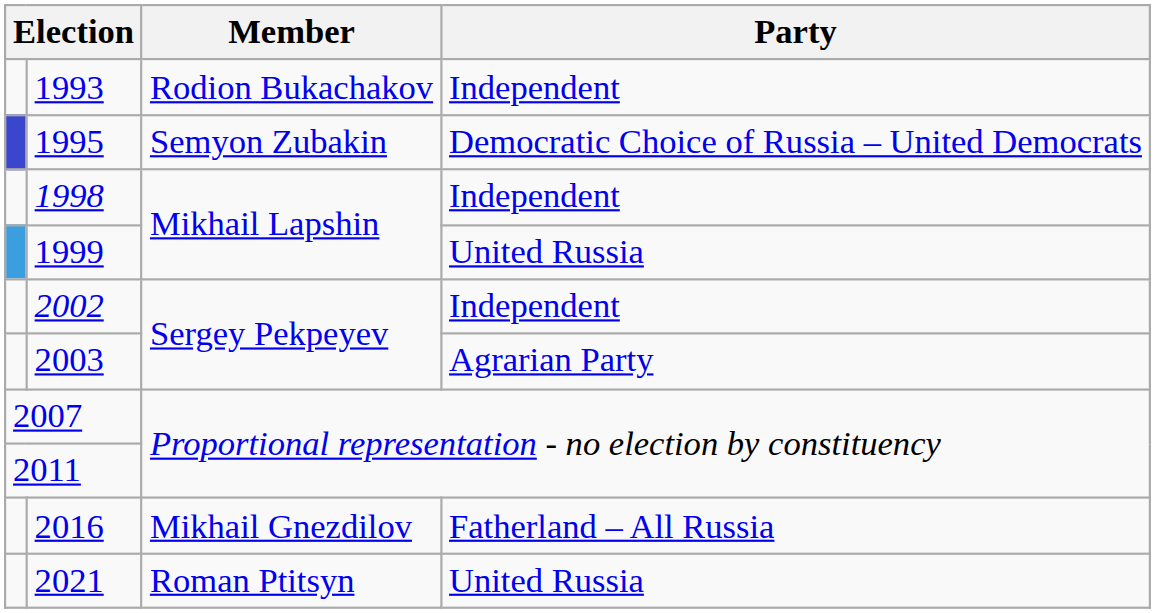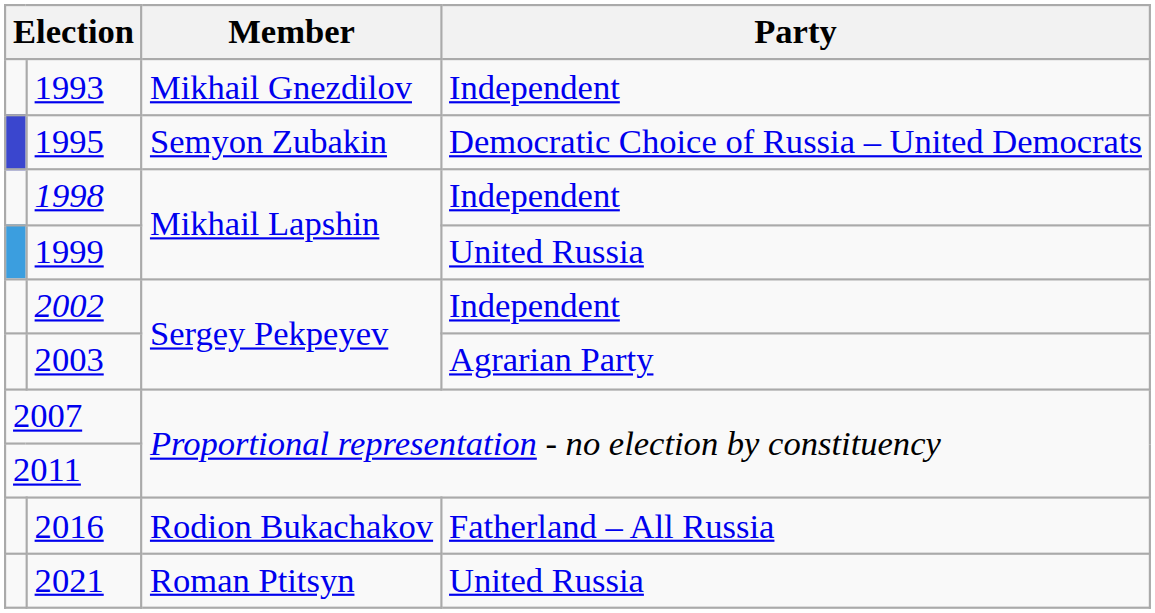(292, 86) Rodion Bukachakov -> (281, 86) Mikhail Gnezdilov
(281, 525) Mikhail Gnezdilov -> (292, 525) Rodion Bukachakov
